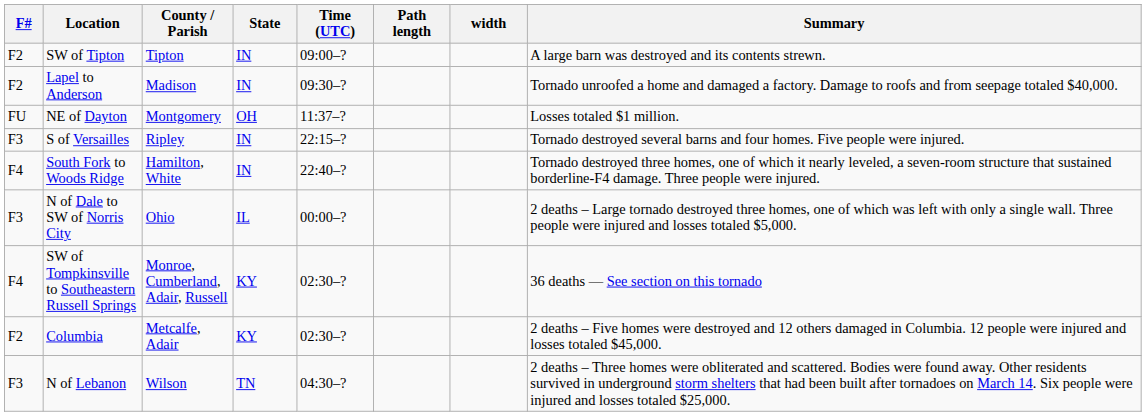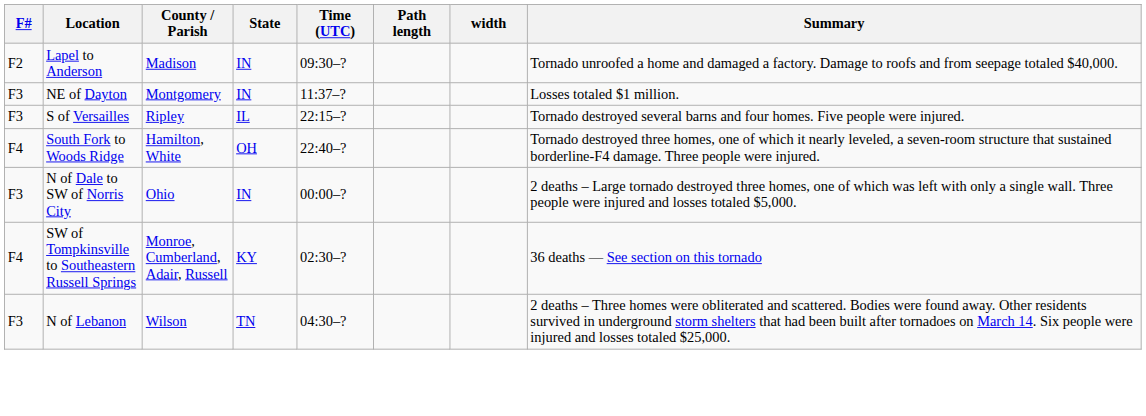- row: (85, 54)
(17, 116) FU -> (15, 93) F3
(247, 116) OH -> (244, 93) IN
(244, 139) IN -> (243, 116) IL
(244, 170) IN -> (247, 147) OH
(243, 217) IL -> (244, 194) IN
- row: (75, 336)
